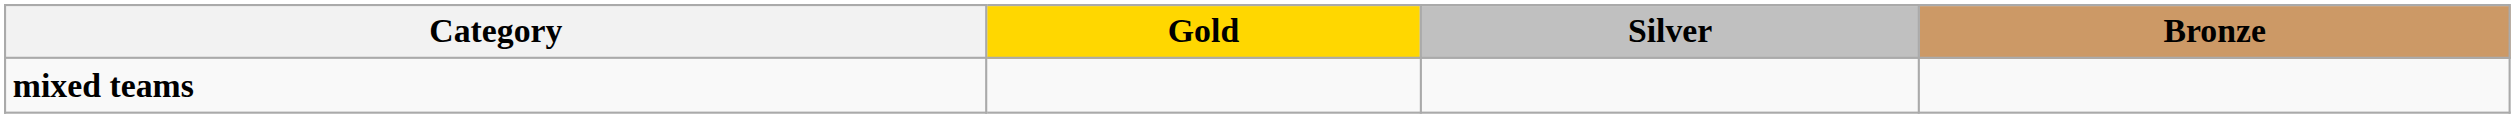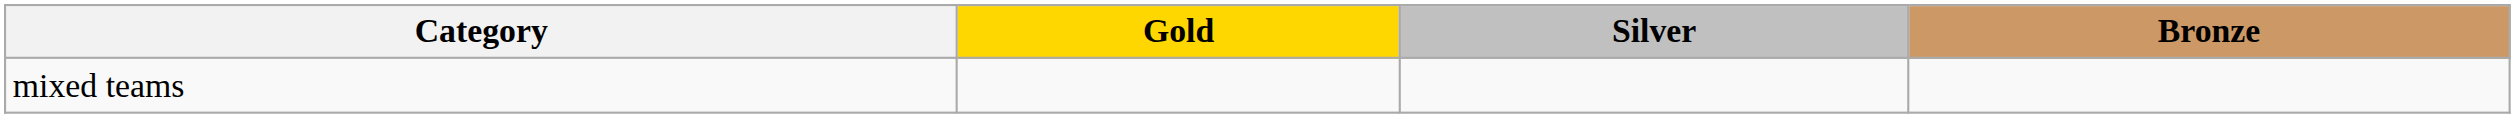(103, 84) bold -> (99, 84) normal
